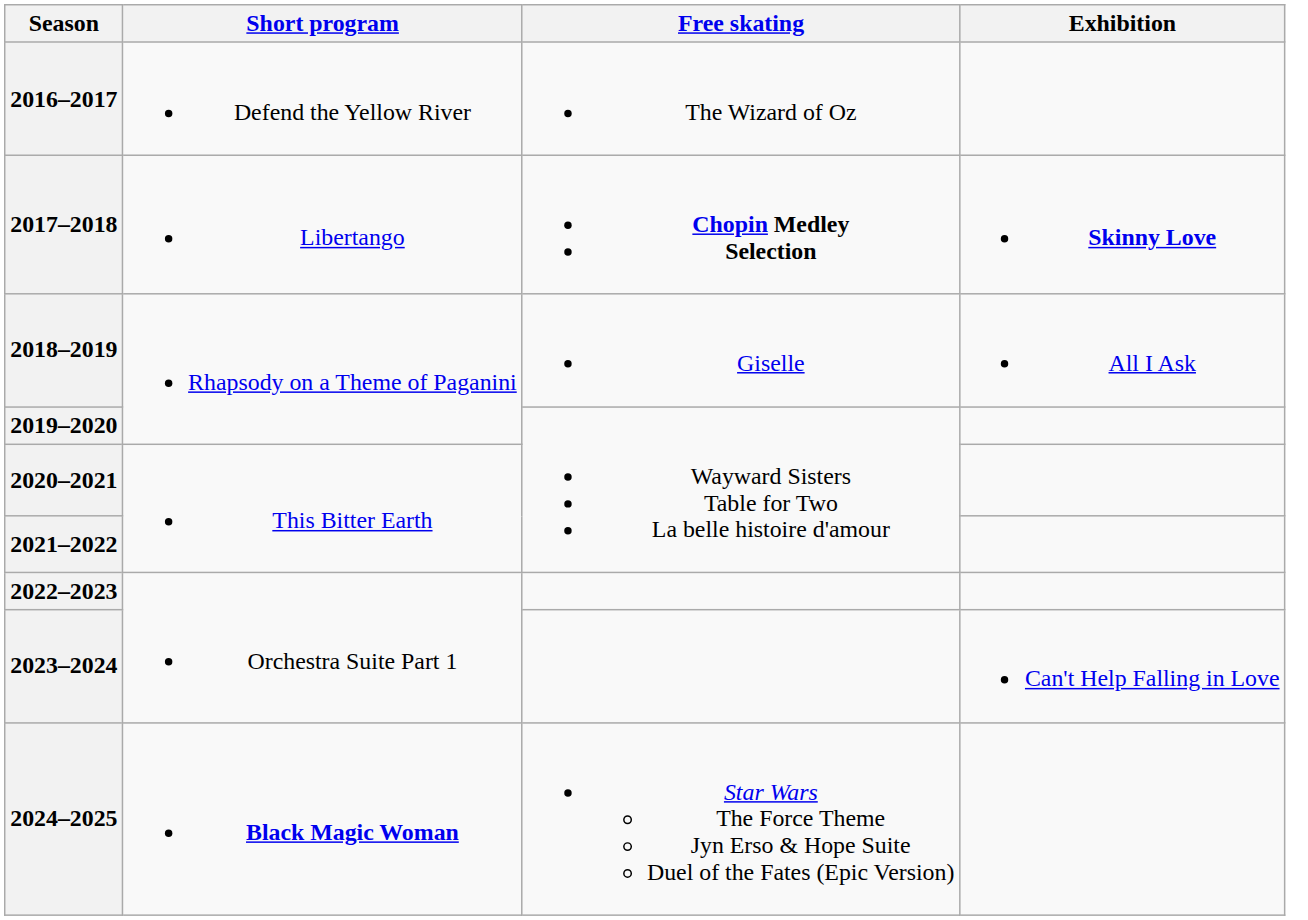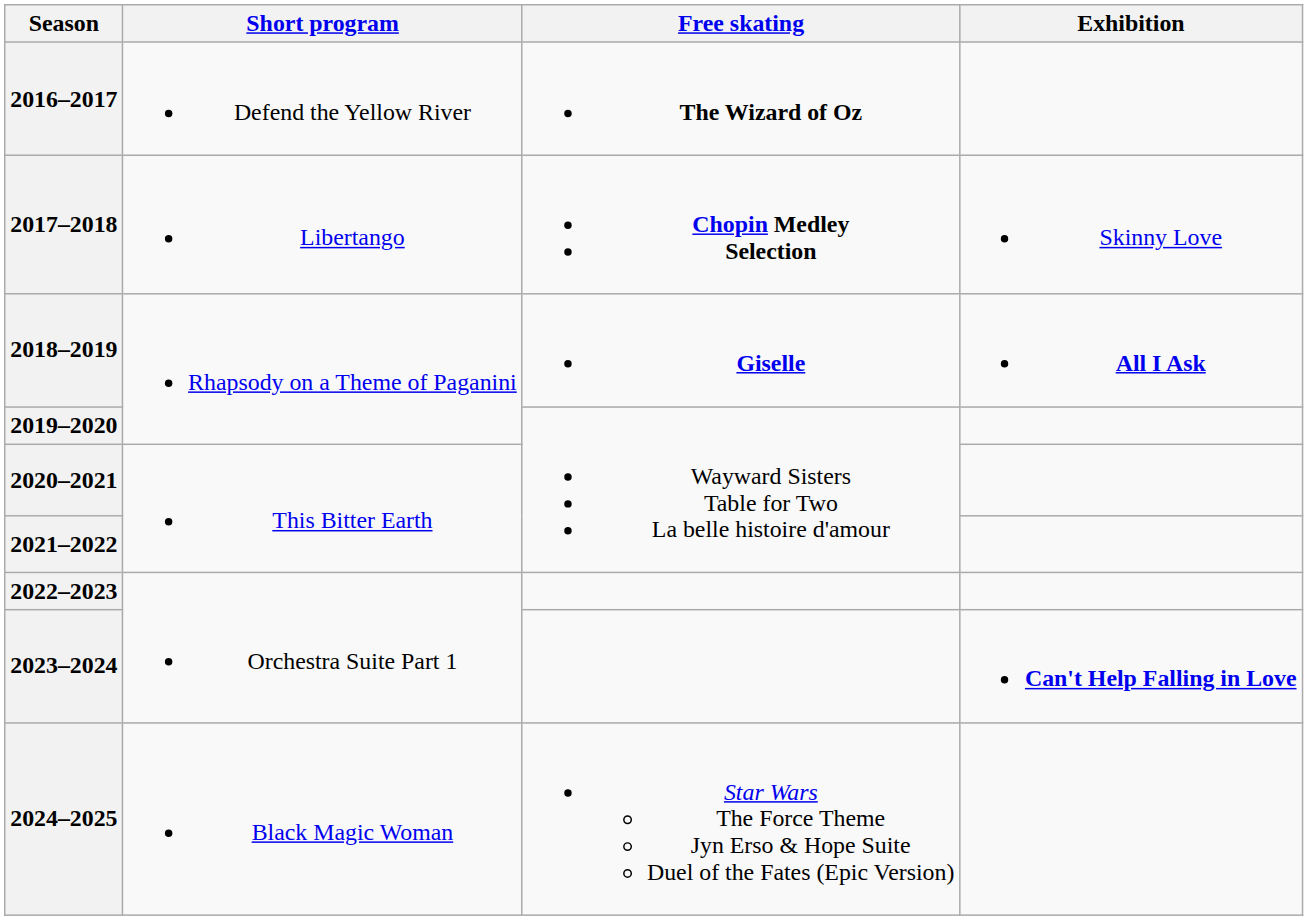(741, 112) normal -> (741, 112) bold
(1122, 238) bold -> (1131, 238) normal
(741, 364) normal -> (741, 364) bold
(1122, 364) normal -> (1131, 364) bold
(1122, 680) normal -> (1131, 680) bold
(323, 832) bold -> (323, 832) normal
